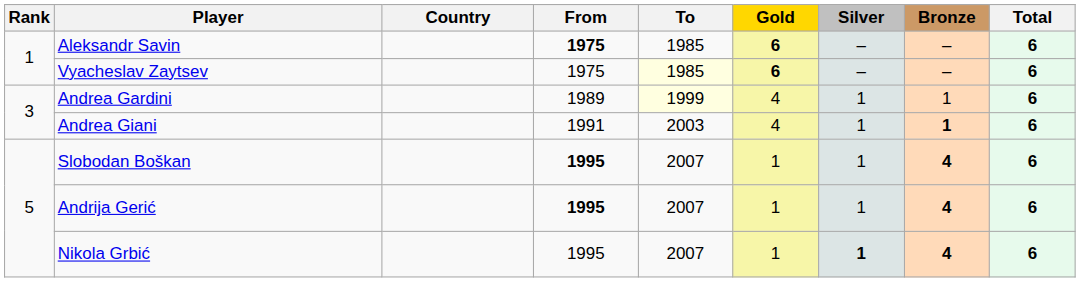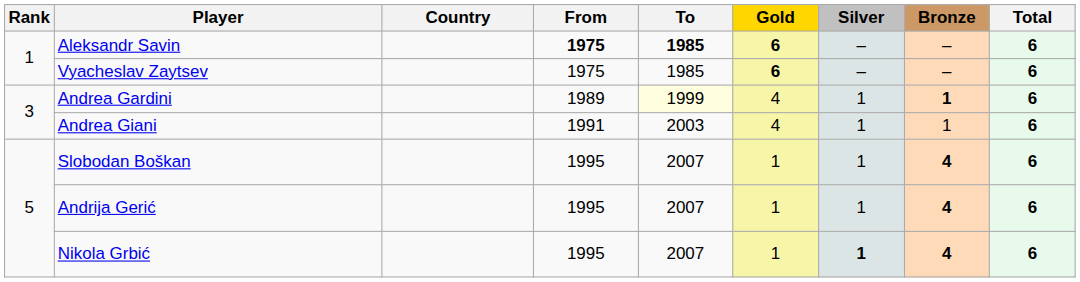(685, 44) normal -> (685, 44) bold
(685, 71) lightyellow background -> (685, 71) no background
(947, 98) normal -> (947, 98) bold
(947, 125) bold -> (947, 125) normal
(586, 161) bold -> (586, 161) normal
(586, 207) bold -> (586, 207) normal
